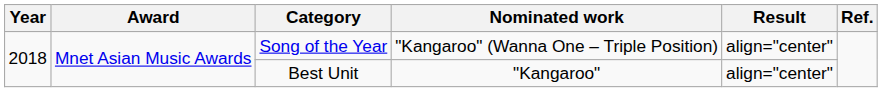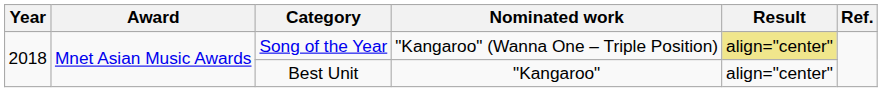(779, 45) no background -> (779, 45) khaki background
